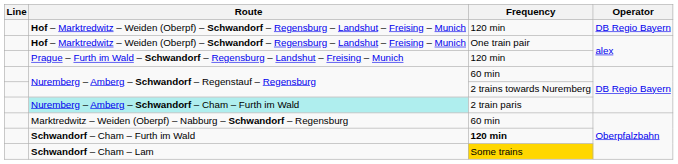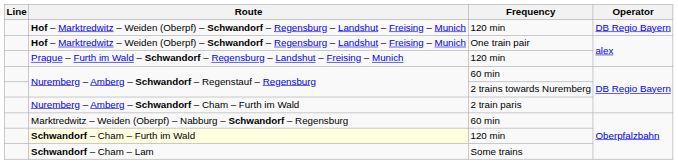(165, 105) paleturquoise background -> (165, 105) no background
(113, 136) no background -> (113, 136) lightyellow background
(489, 136) bold -> (488, 136) normal
(497, 151) gold background -> (497, 151) no background
